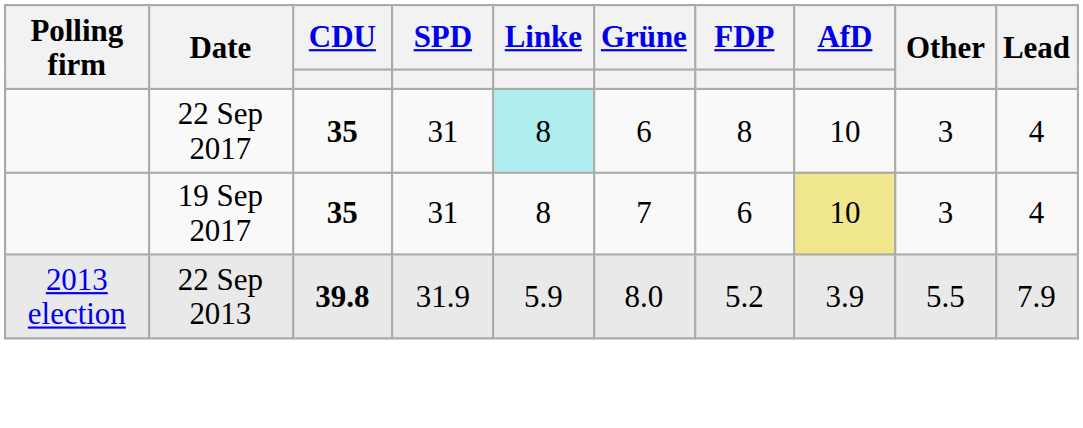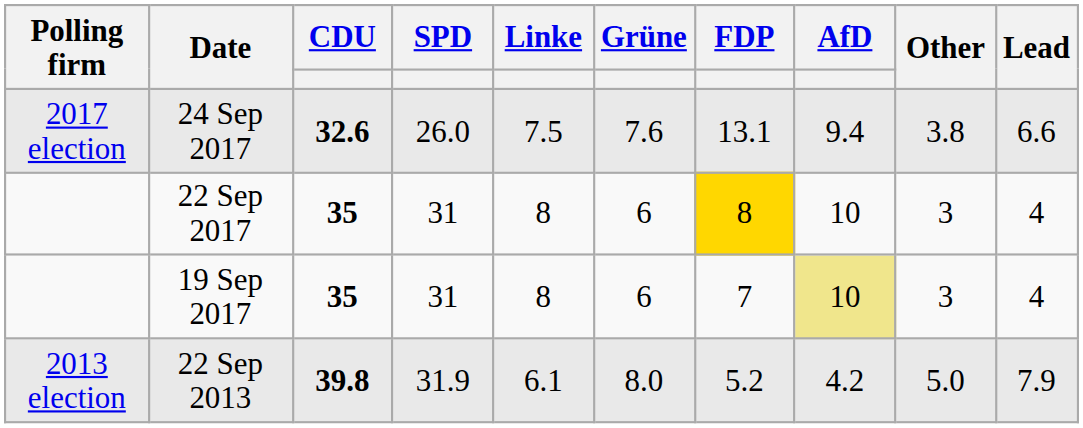+ row: (220, 130)
(543, 130) paleturquoise background -> (543, 214) no background
(744, 130) no background -> (744, 214) gold background
(644, 214) 7 -> (644, 297) 6
(744, 214) 6 -> (744, 297) 7
(543, 297) 5.9 -> (543, 380) 6.1
(845, 297) 3.9 -> (845, 380) 4.2
(945, 297) 5.5 -> (945, 380) 5.0
